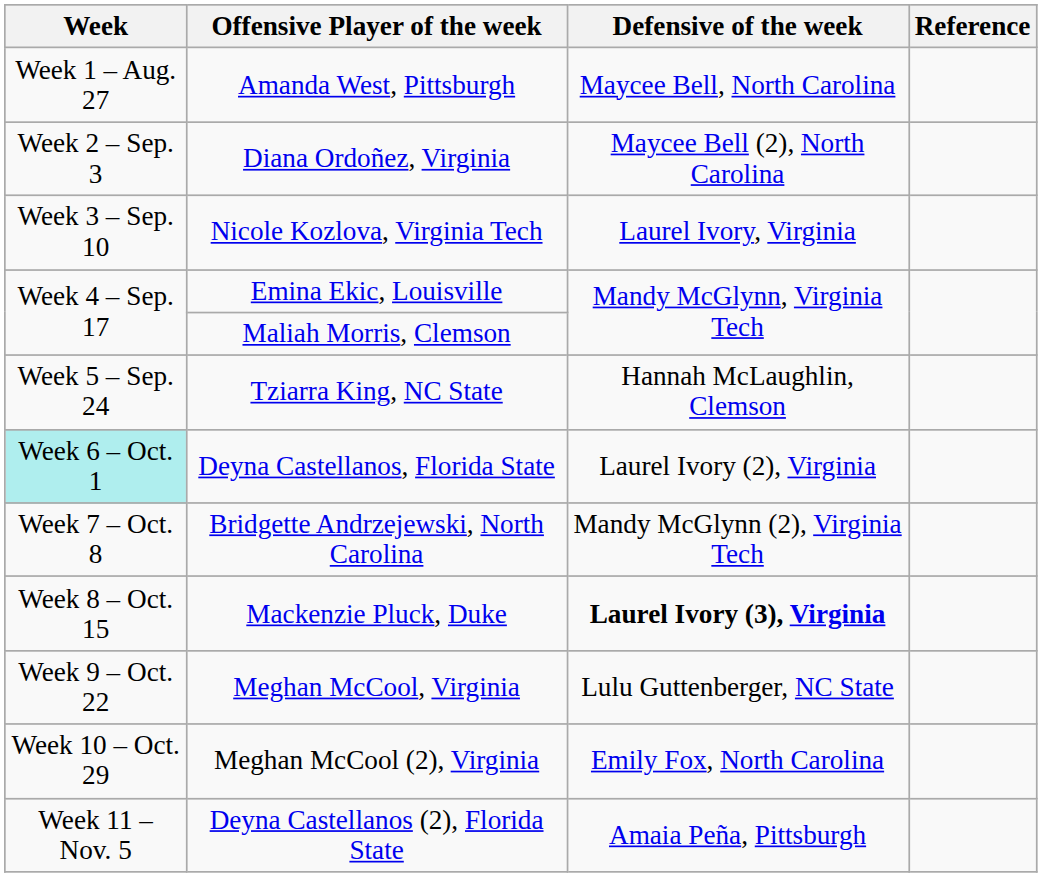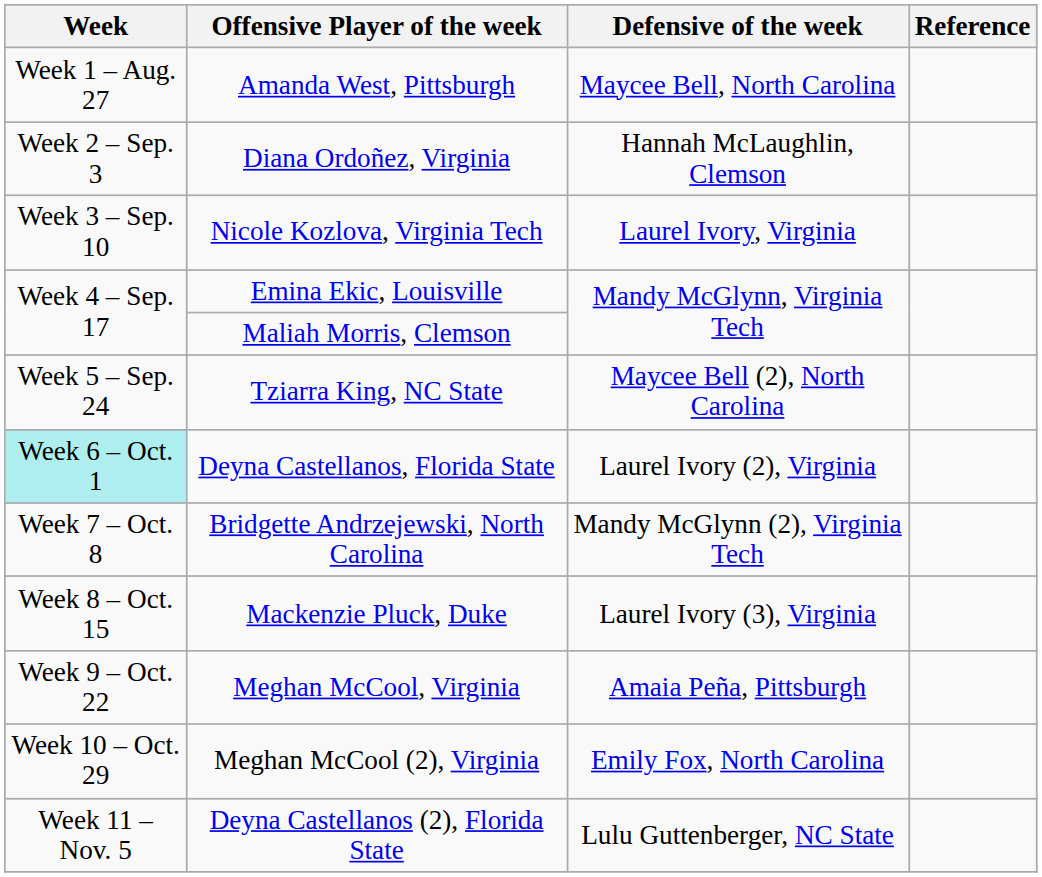(738, 158) Maycee Bell (2), North Carolina -> (738, 158) Hannah McLaughlin, Clemson
(738, 391) Hannah McLaughlin, Clemson -> (738, 391) Maycee Bell (2), North Carolina
(738, 613) bold -> (738, 613) normal
(738, 686) Lulu Guttenberger, NC State -> (738, 686) Amaia Peña, Pittsburgh
(738, 834) Amaia Peña, Pittsburgh -> (738, 834) Lulu Guttenberger, NC State
